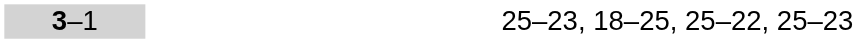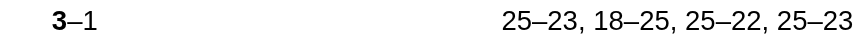(75, 21) lightgrey background -> (75, 21) no background
